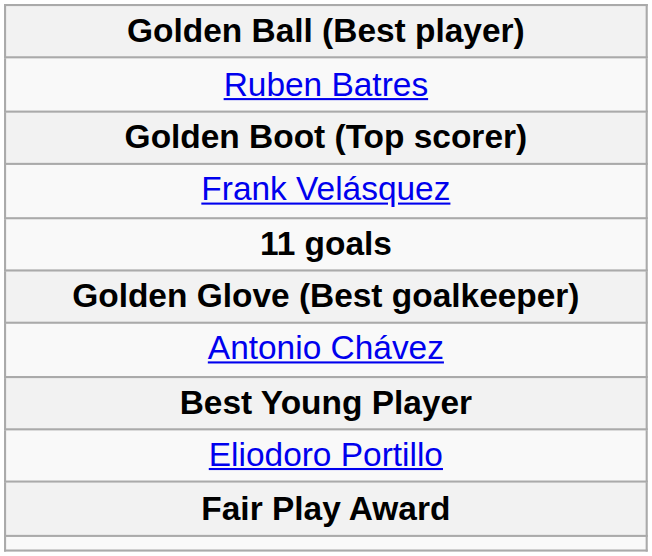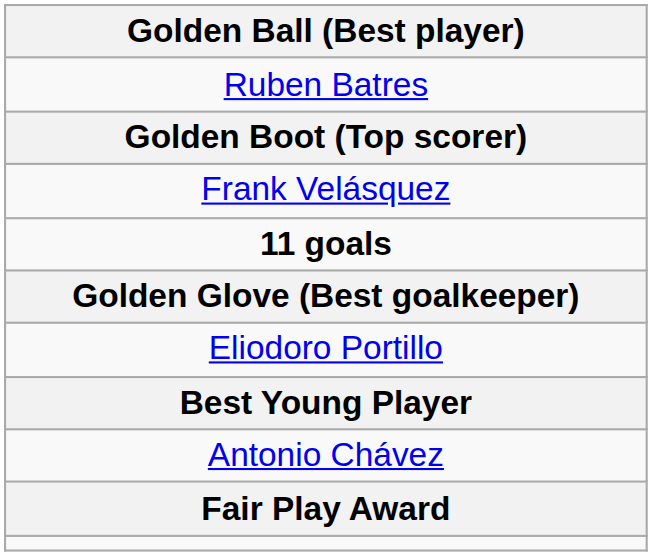(326, 349) Antonio Chávez -> (326, 349) Eliodoro Portillo
(326, 455) Eliodoro Portillo -> (326, 455) Antonio Chávez
